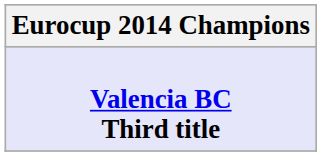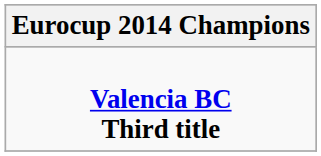(161, 113) lavender background -> (161, 113) no background
